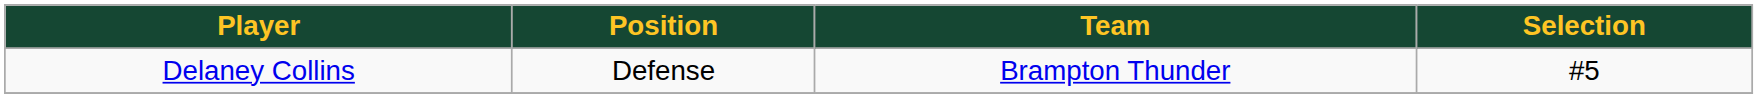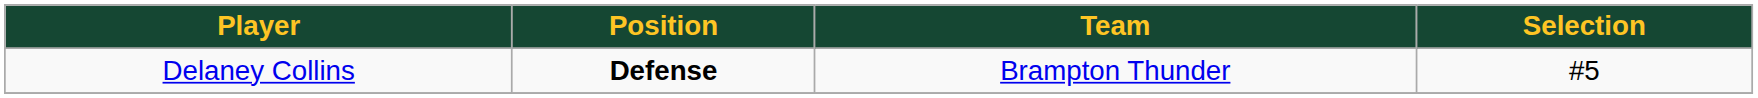(663, 70) normal -> (663, 70) bold
